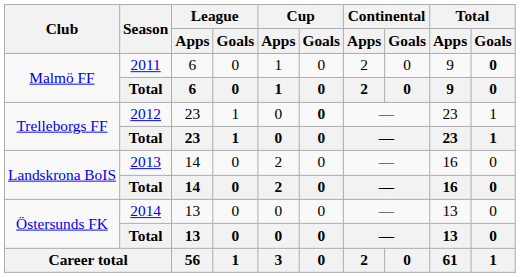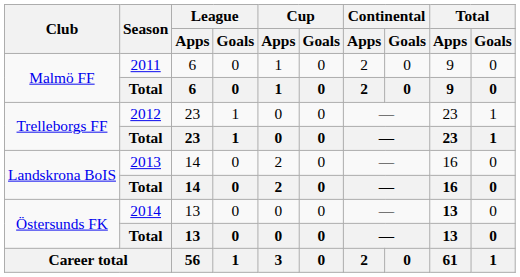(493, 65) bold -> (493, 65) normal
(321, 114) bold -> (321, 114) normal
(450, 211) normal -> (450, 211) bold
